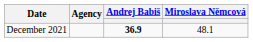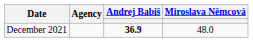(205, 30) 48.1 -> (205, 30) 48.0
